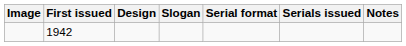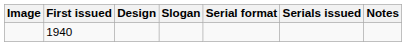(59, 32) 1942 -> (59, 32) 1940
